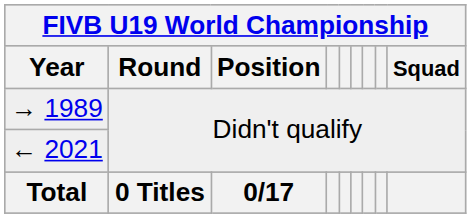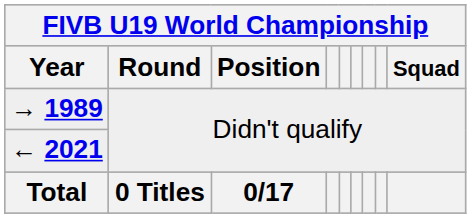(57, 108) normal -> (57, 108) bold
(57, 150) normal -> (57, 150) bold
